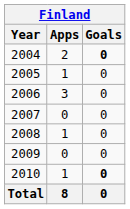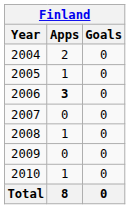(104, 54) bold -> (104, 54) normal
(65, 94) normal -> (65, 94) bold
(104, 174) bold -> (104, 174) normal
